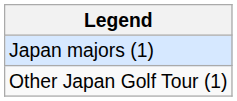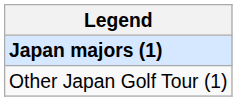(81, 51) normal -> (86, 51) bold
